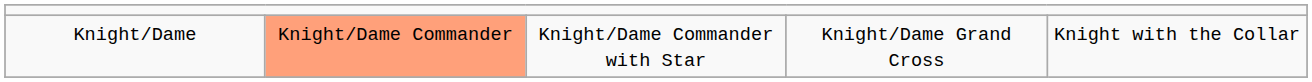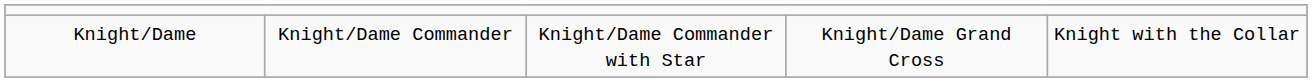(395, 35) lightsalmon background -> (395, 35) no background
